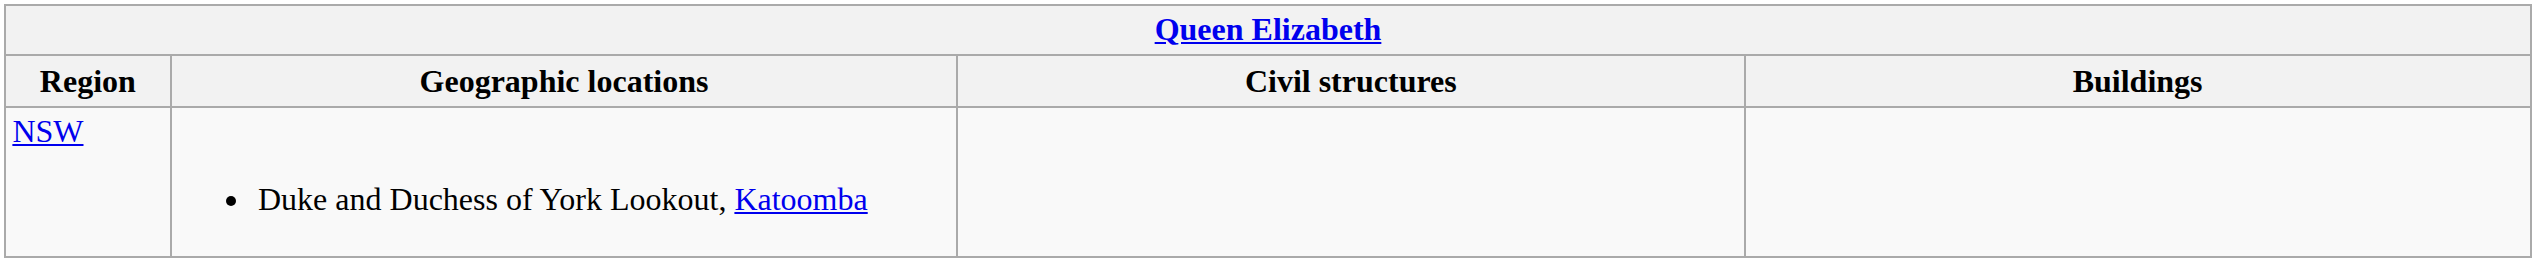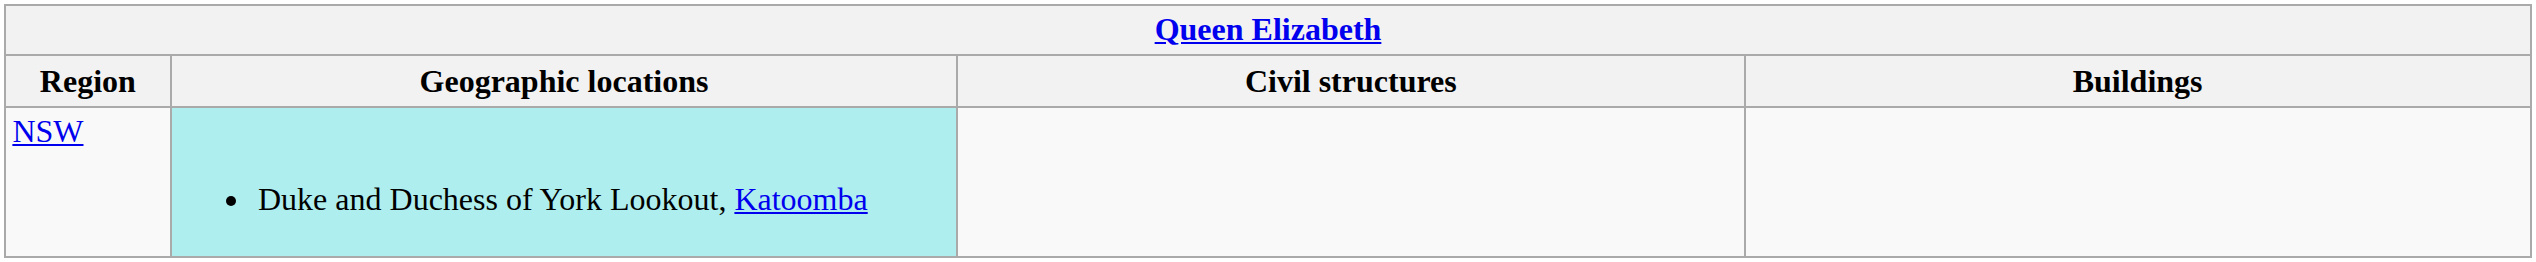(564, 200) no background -> (564, 200) paleturquoise background
